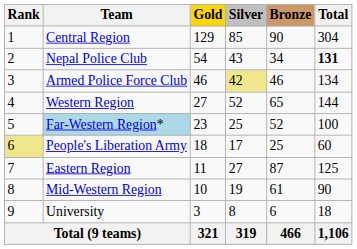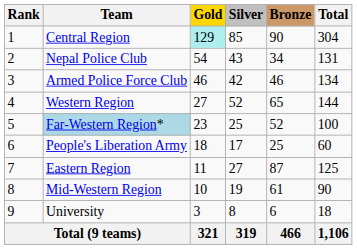(204, 37) no background -> (204, 37) paleturquoise background
(328, 59) bold -> (328, 59) normal
(236, 80) khaki background -> (236, 80) no background
(11, 146) khaki background -> (11, 146) no background
